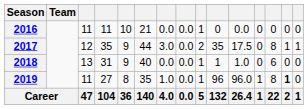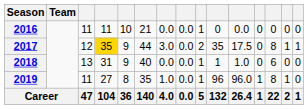(106, 46) no background -> (106, 46) gold background
(287, 79) bold -> (287, 79) normal
